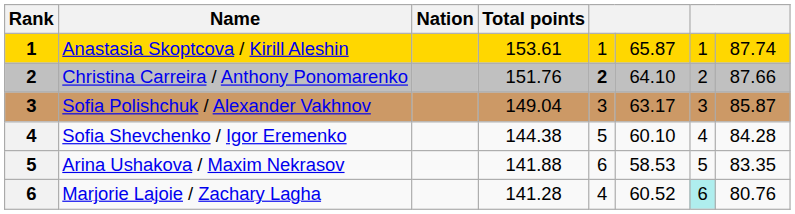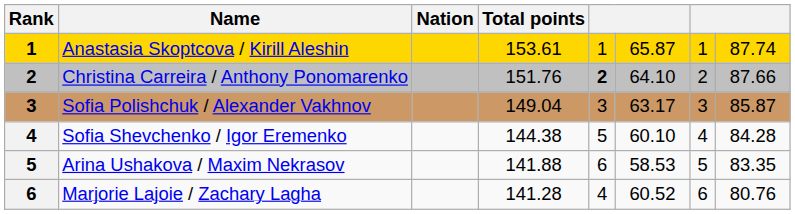(703, 194) paleturquoise background -> (703, 194) no background
